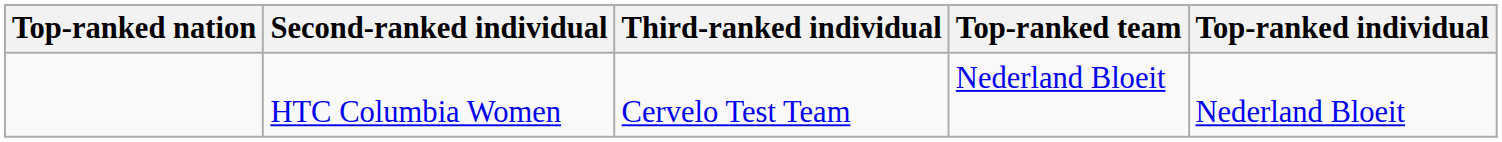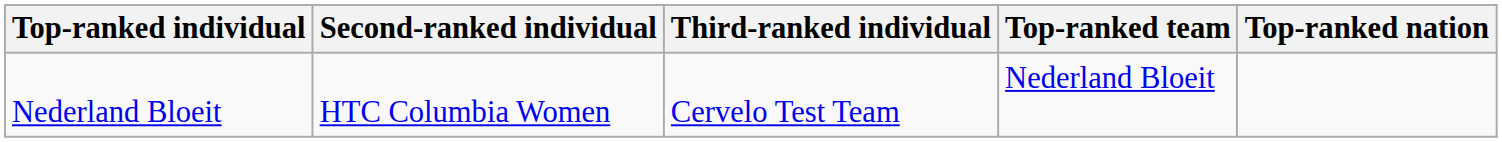columns swapped: (1342, 28) <-> (134, 28)
